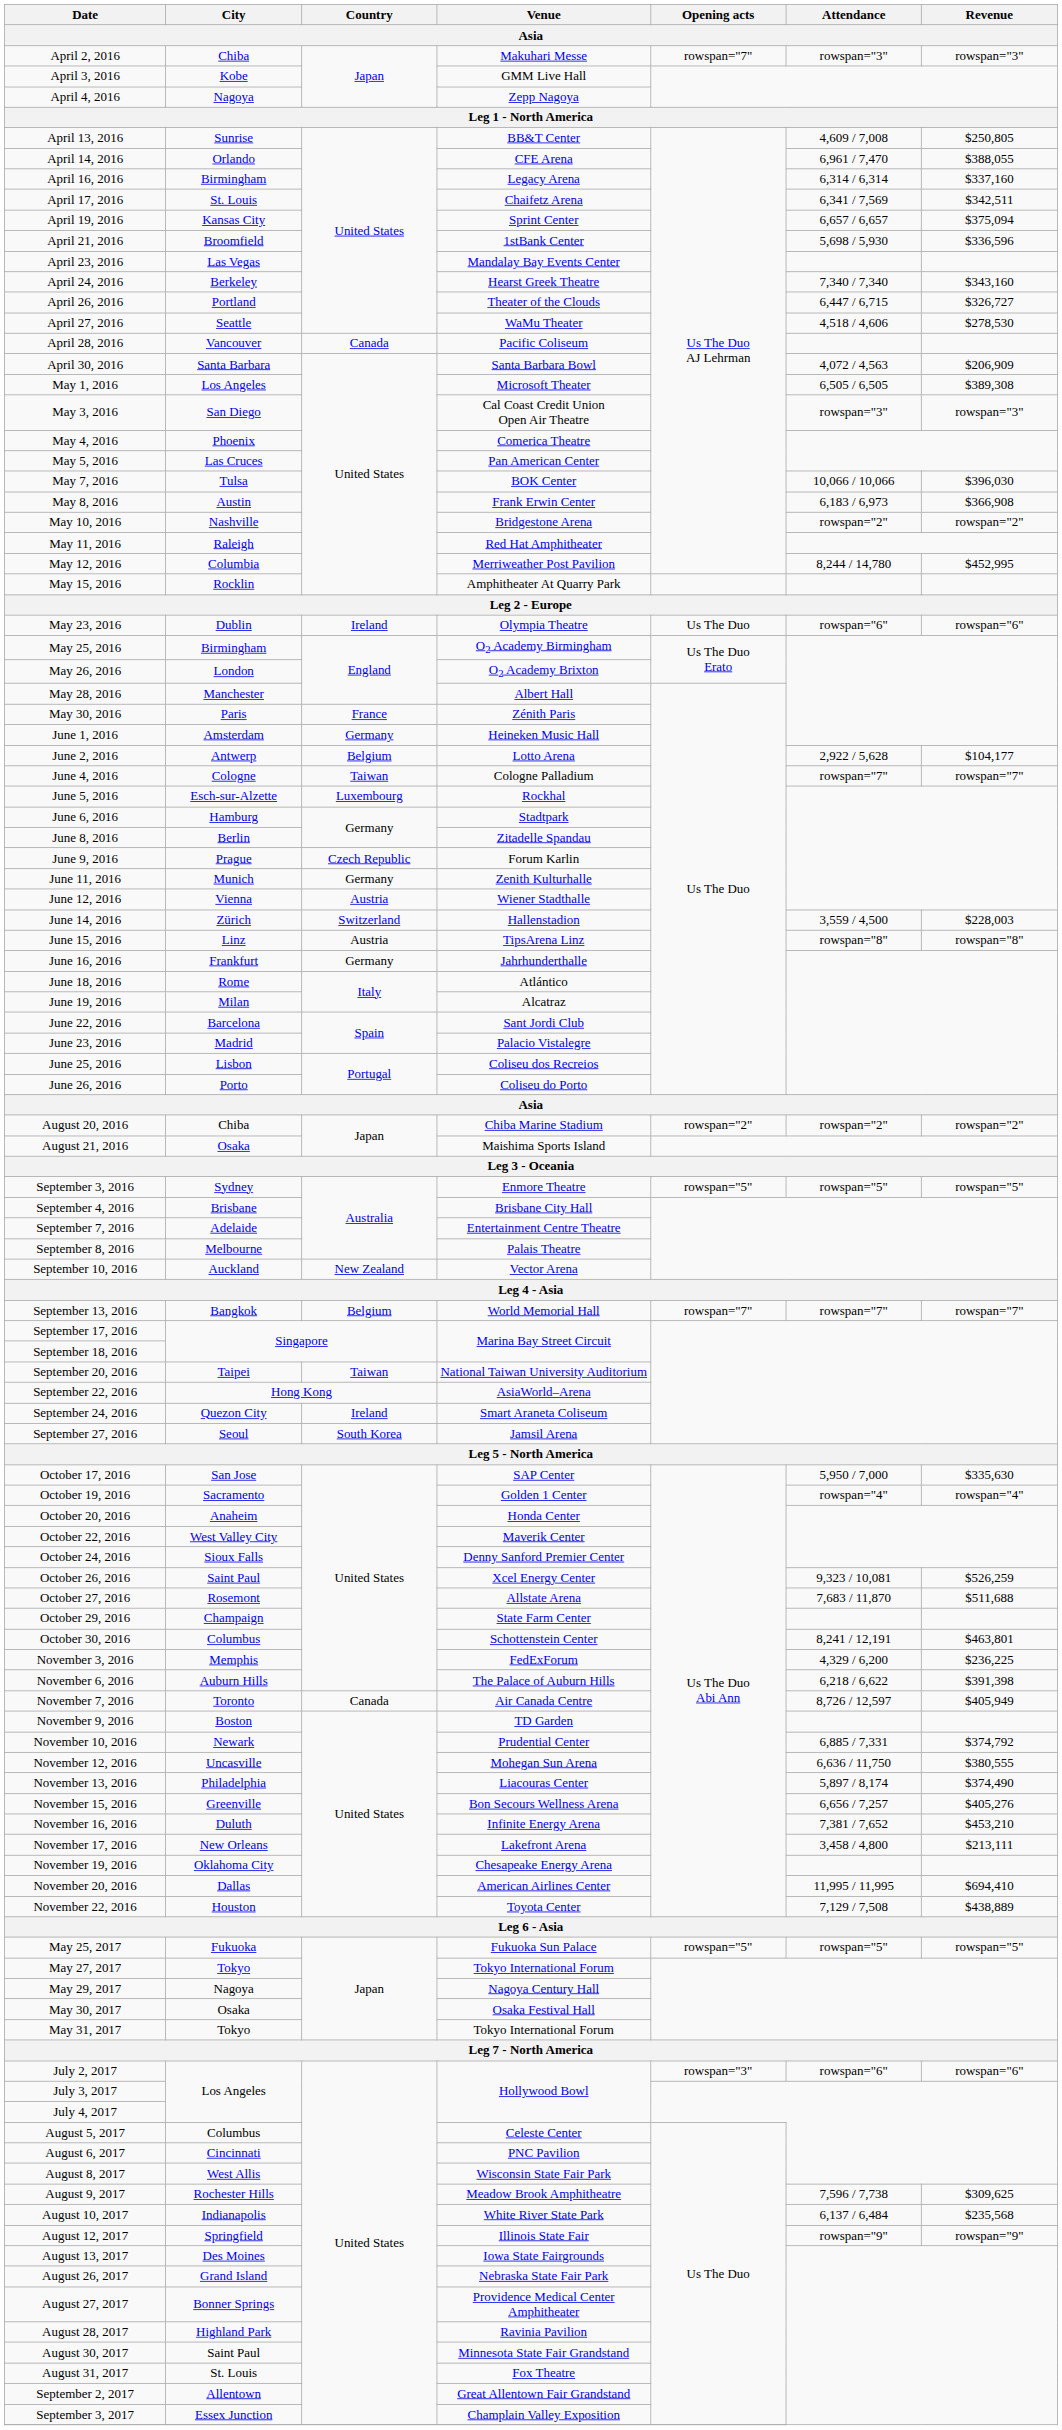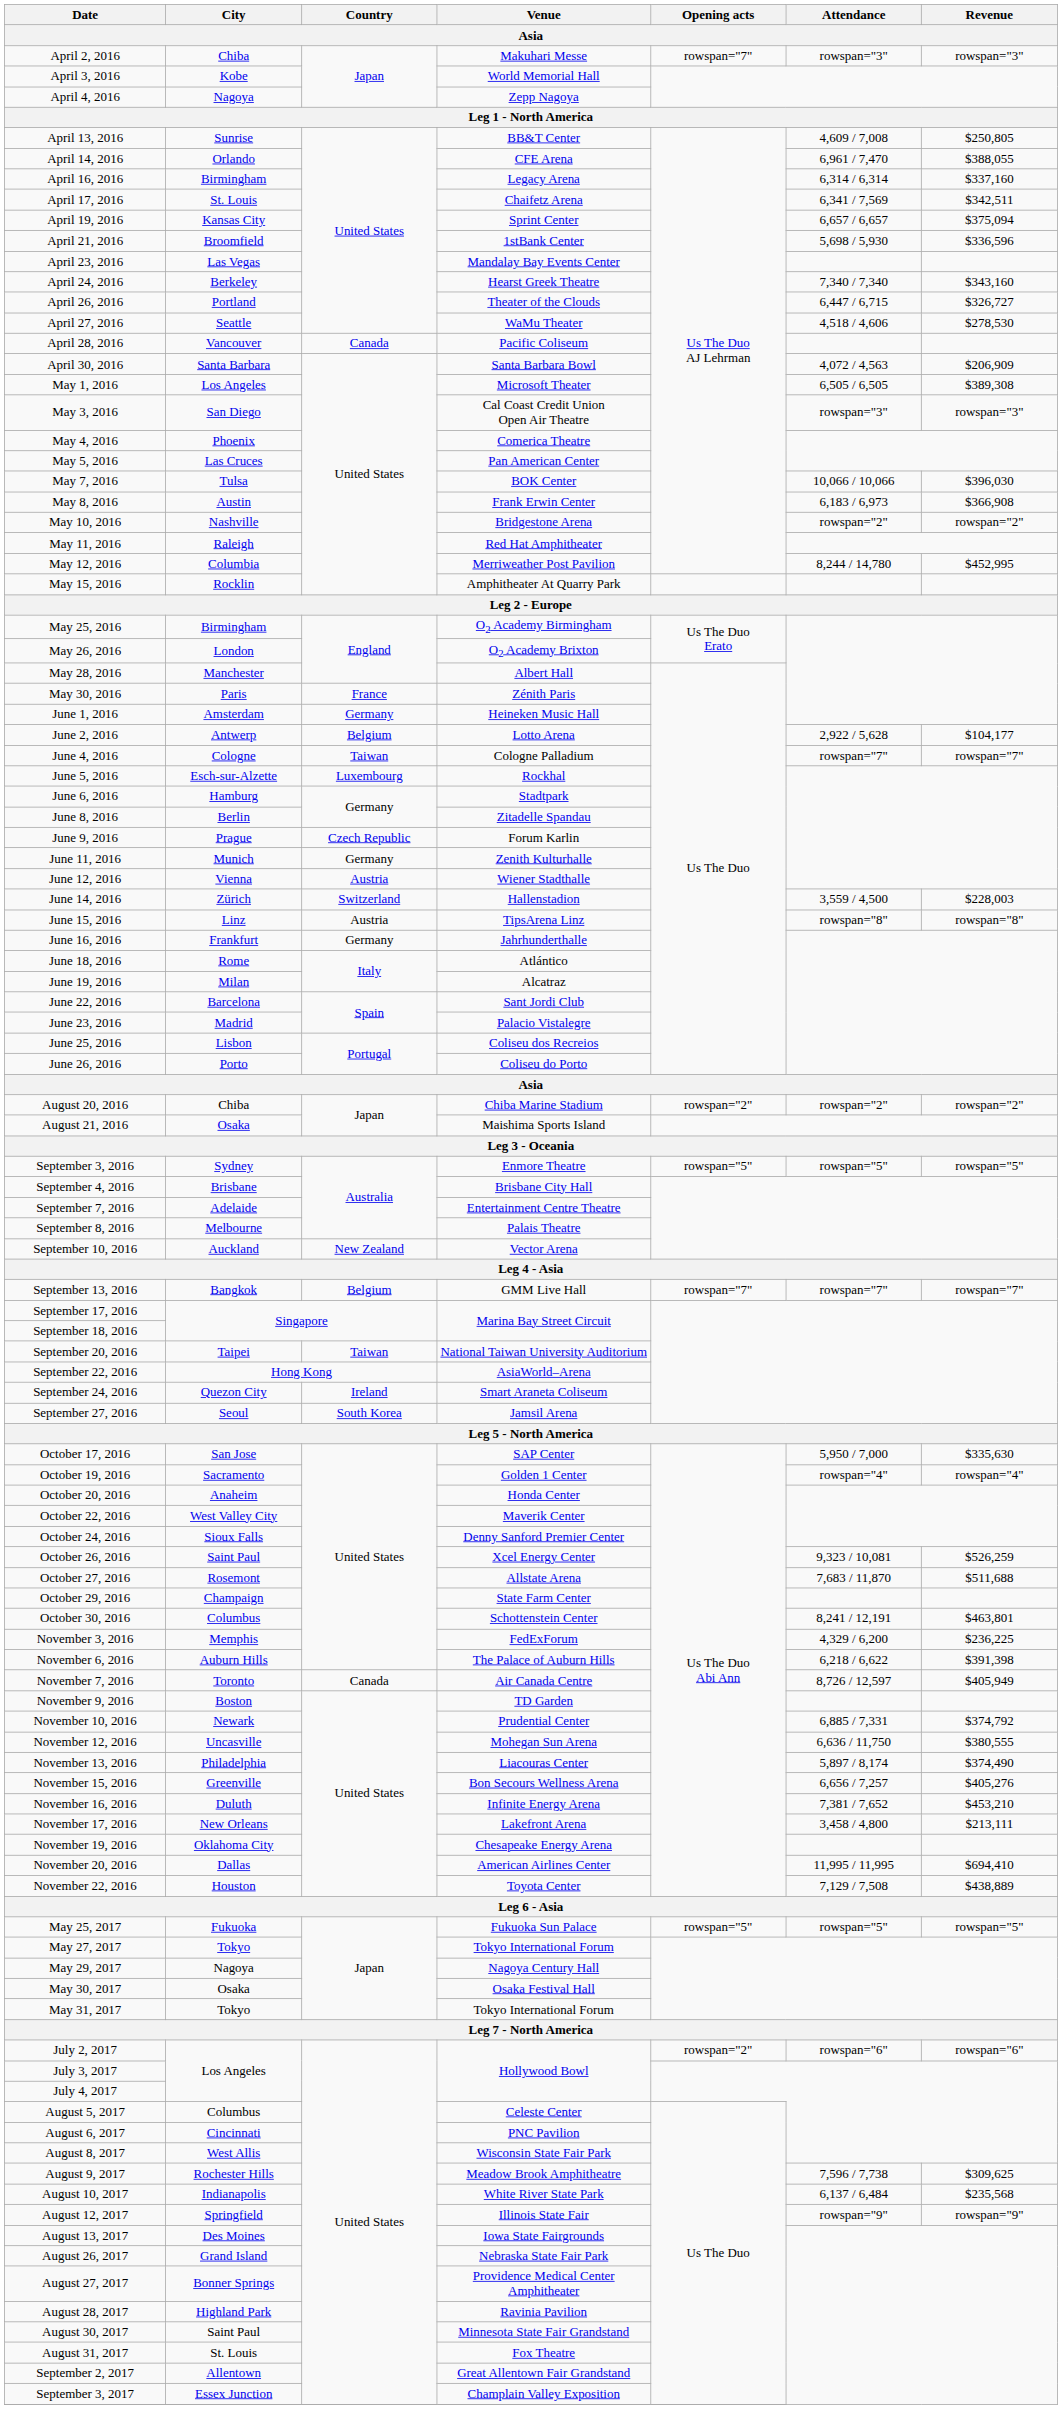(544, 76) GMM Live Hall -> (544, 76) World Memorial Hall
- row: (85, 625)
(544, 1310) World Memorial Hall -> (544, 1289) GMM Live Hall
(718, 2070) rowspan="3" -> (718, 2050) rowspan="2"
